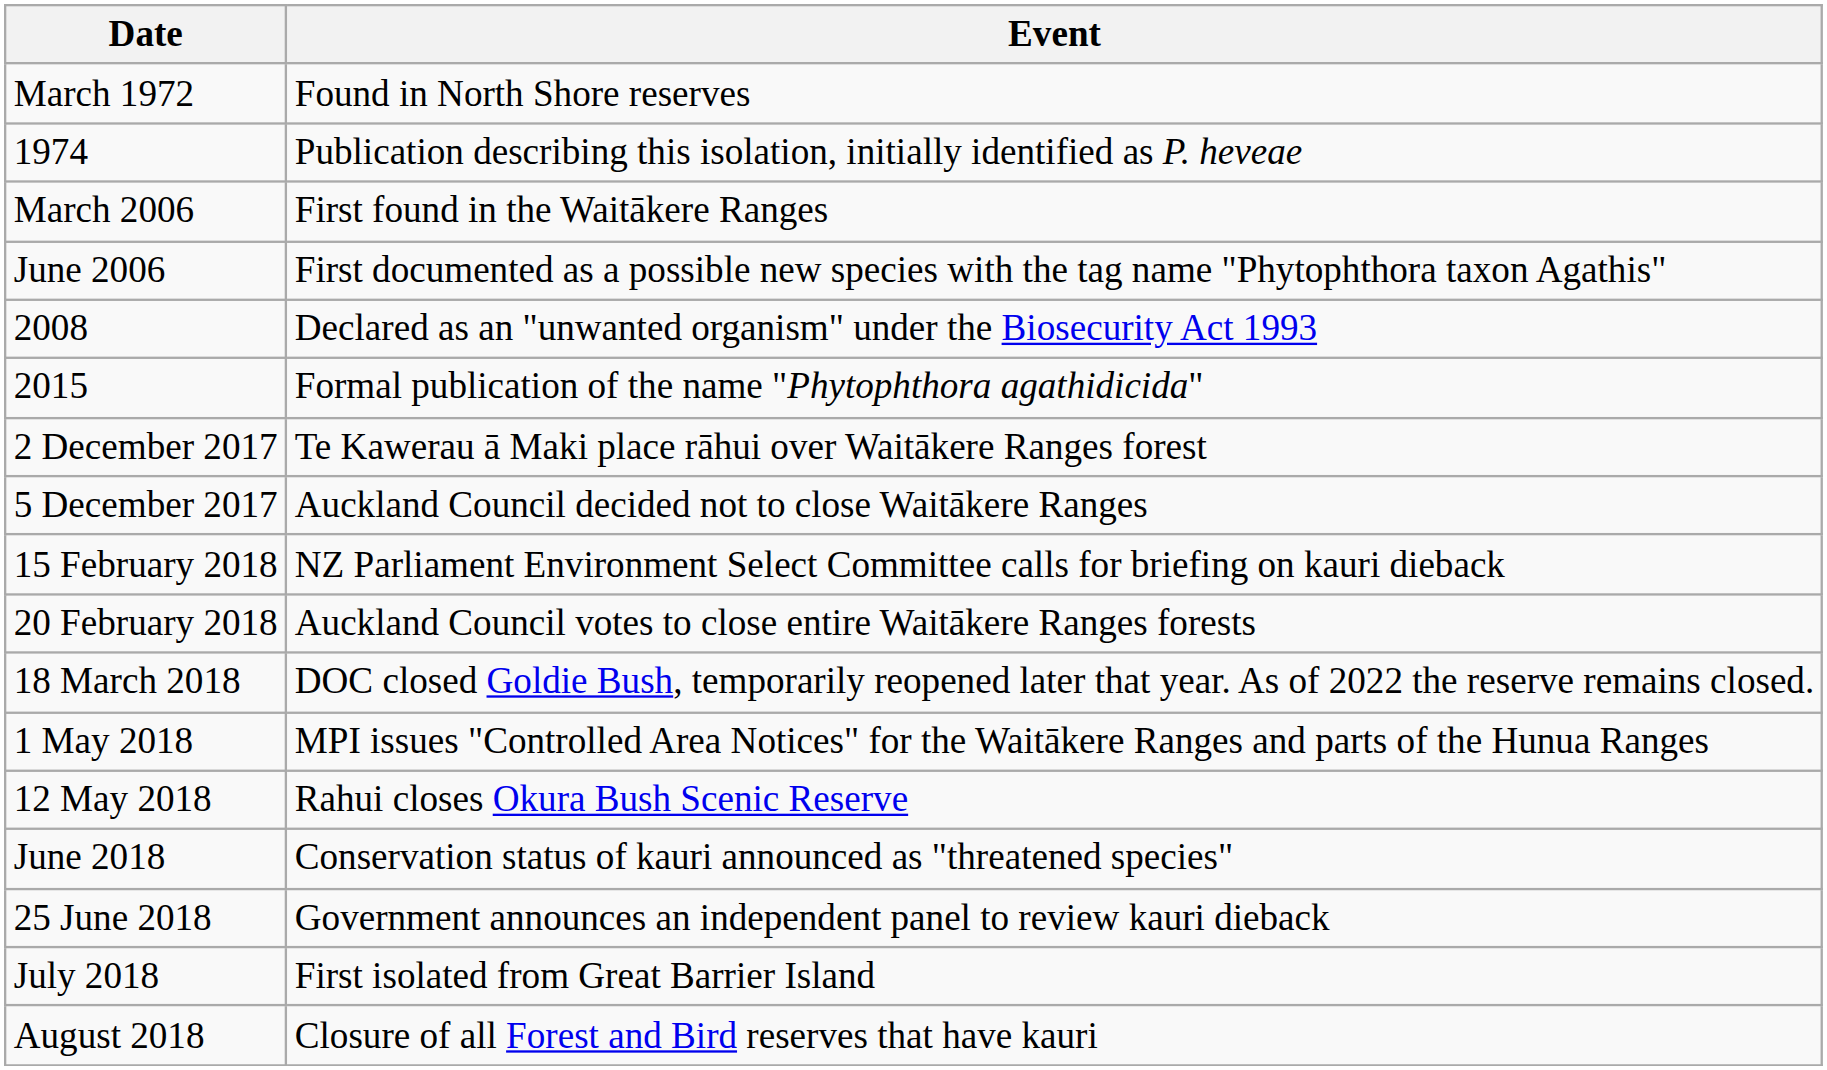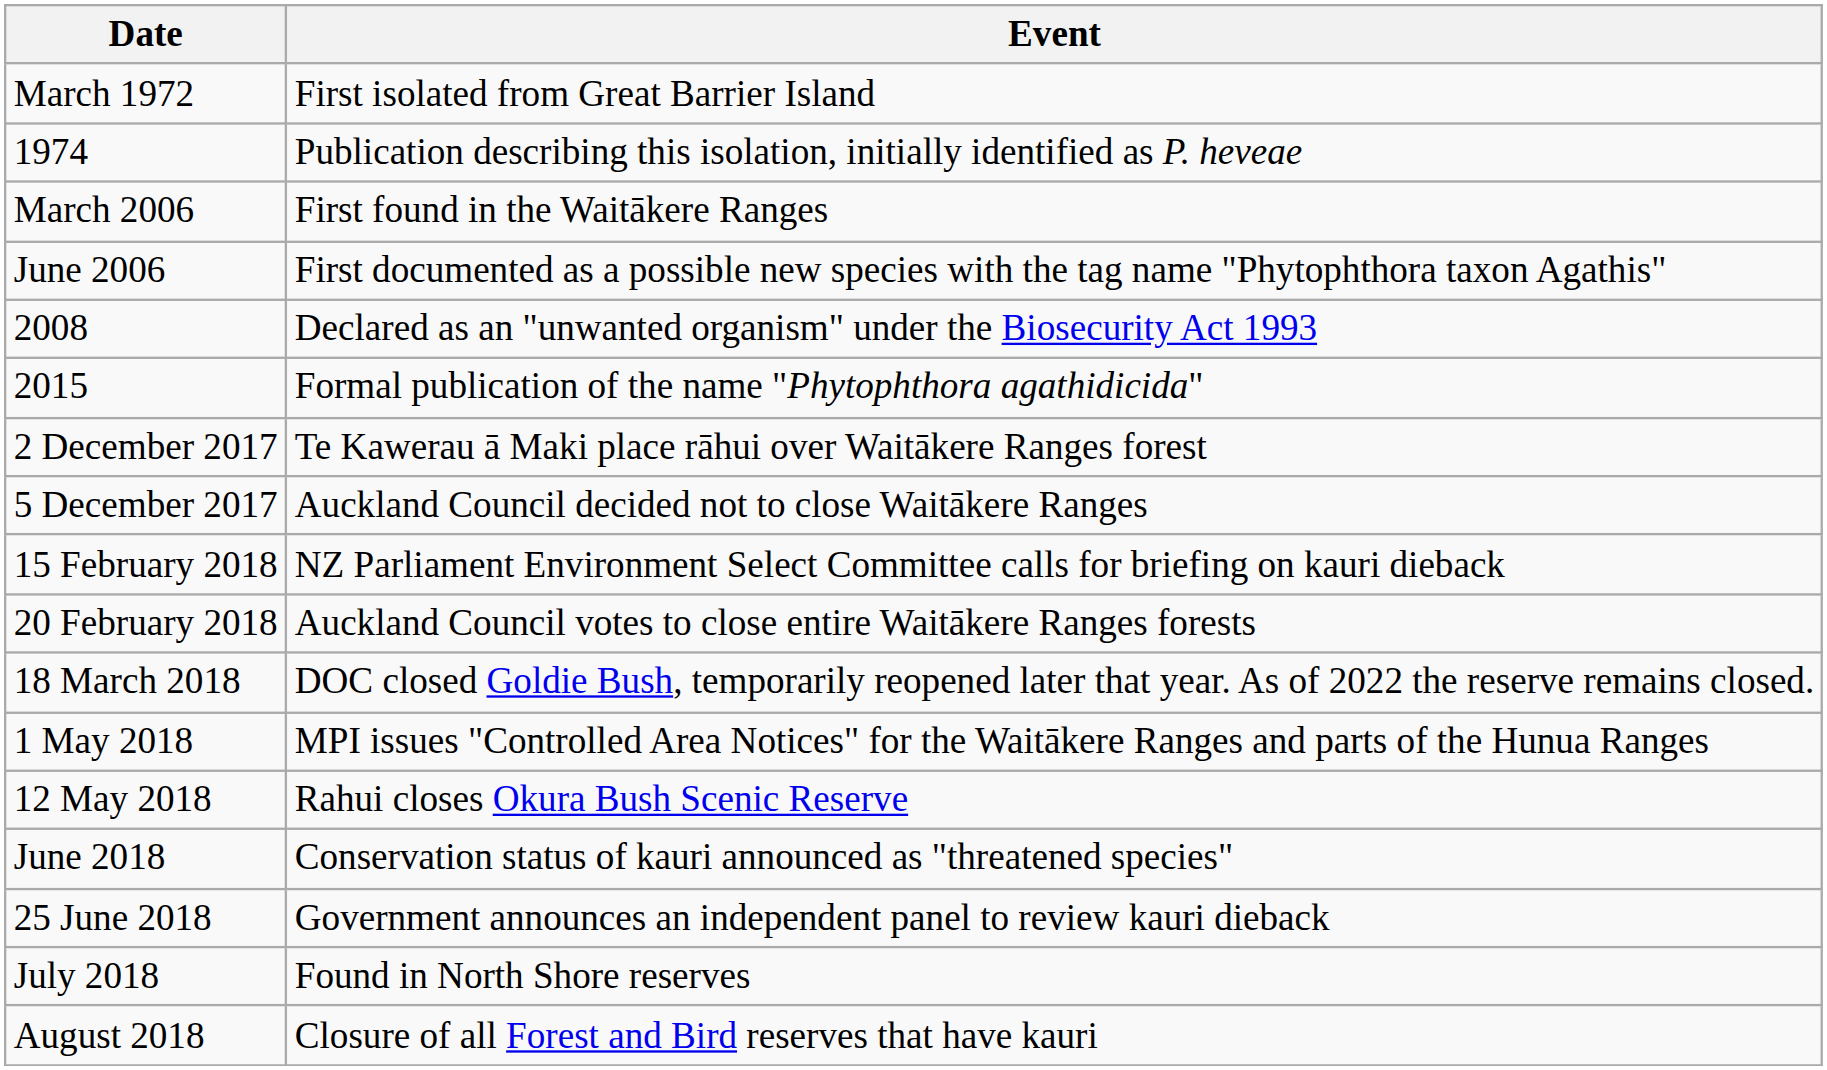(523, 92) Found in North Shore reserves -> (585, 92) First isolated from Great Barrier Island
(585, 975) First isolated from Great Barrier Island -> (523, 975) Found in North Shore reserves
